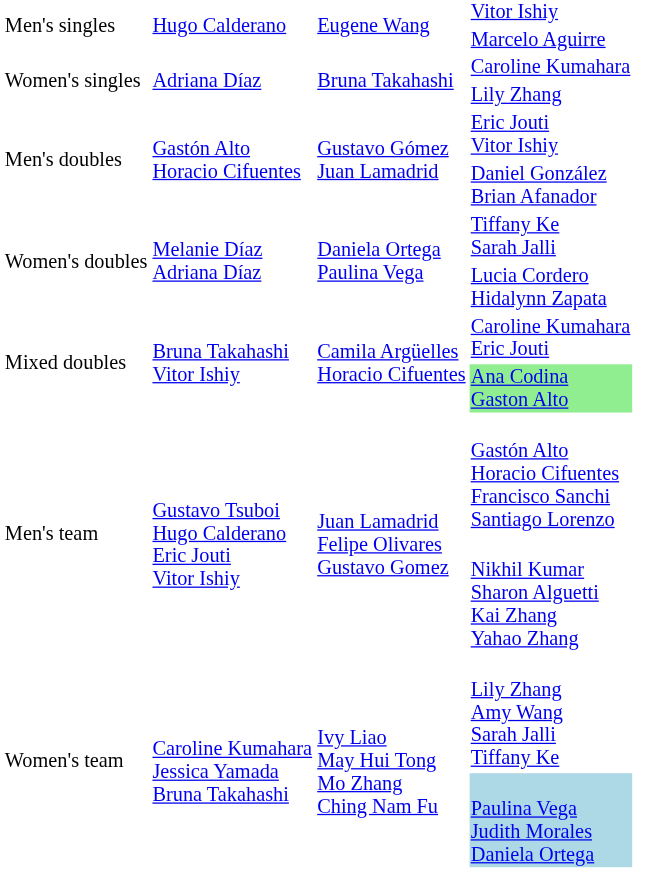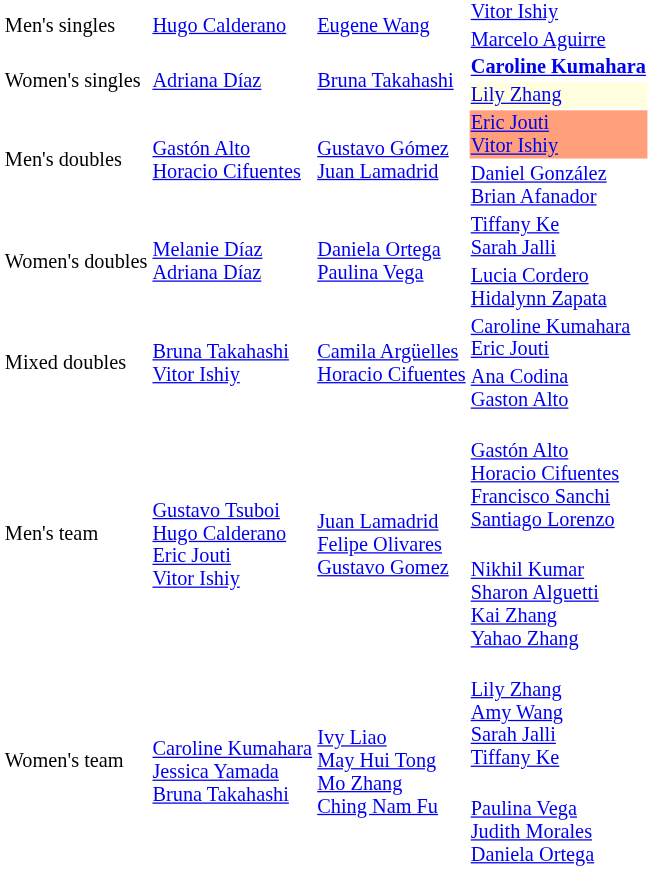(551, 66) normal -> (558, 66) bold
(516, 94) no background -> (516, 94) lightyellow background
(514, 134) no background -> (514, 134) lightsalmon background
(520, 388) lightgreen background -> (520, 388) no background
(532, 831) lightblue background -> (532, 831) no background
